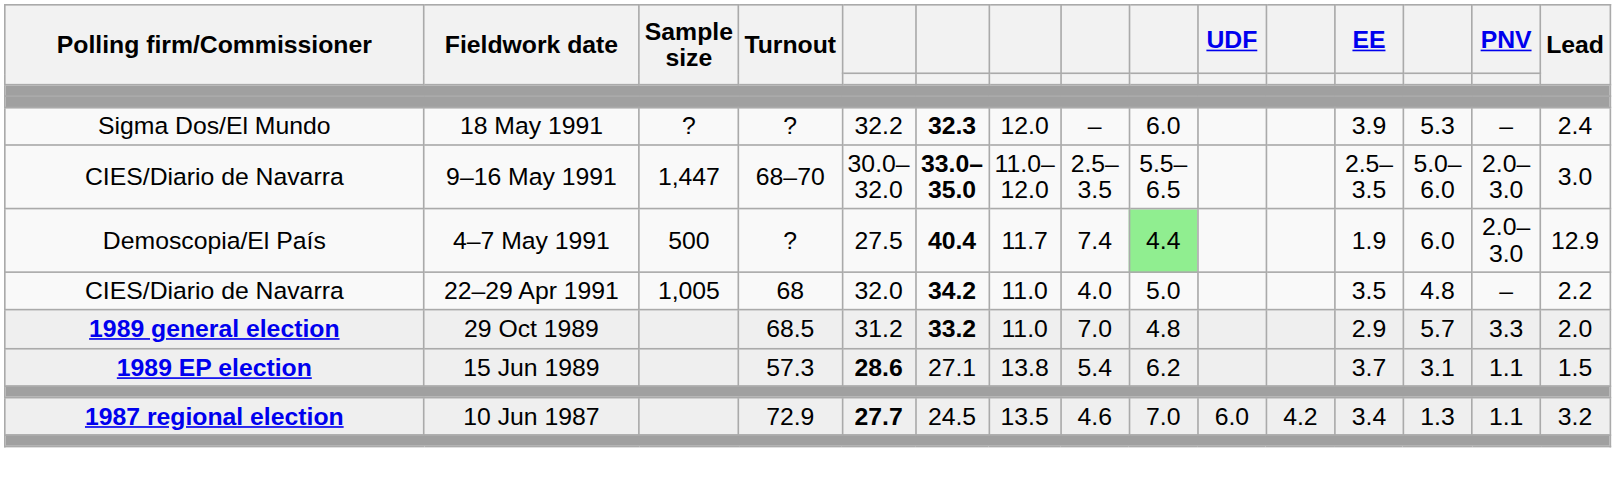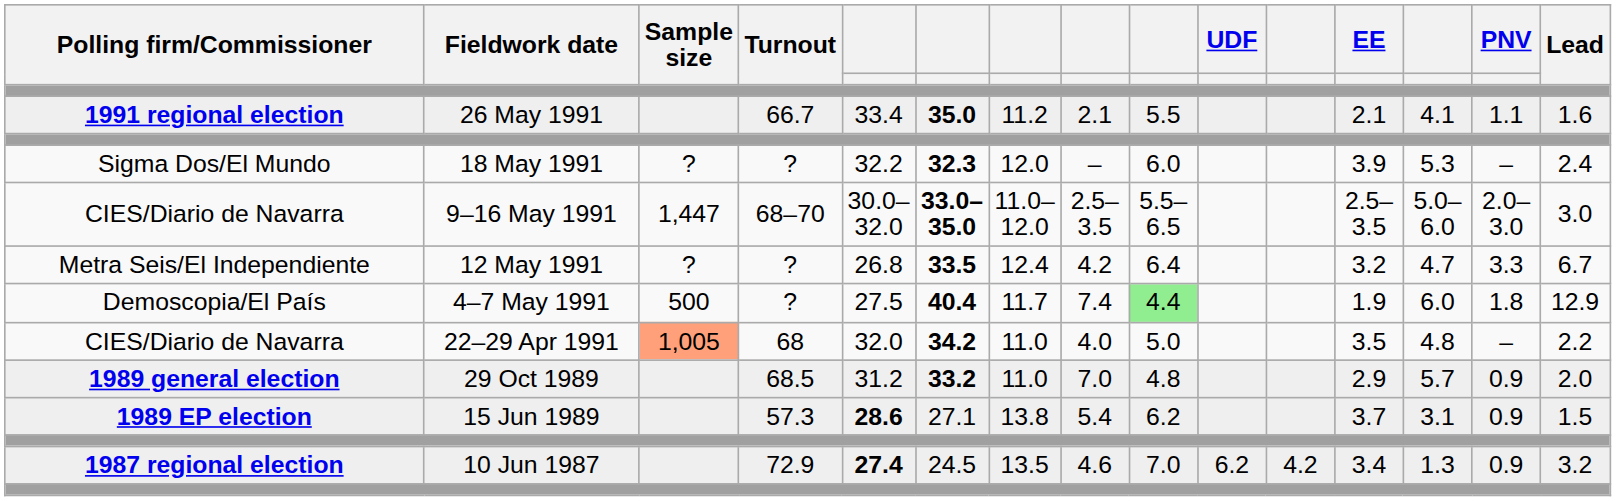+ row: (214, 114)
+ row: (214, 265)
(1506, 240) 2.0– 3.0 -> (1506, 302) 1.8
(689, 291) no background -> (689, 340) lightsalmon background
(1506, 329) 3.3 -> (1506, 378) 0.9
(1506, 366) 1.1 -> (1506, 415) 0.9
(879, 415) 27.7 -> (879, 464) 27.4
(1232, 415) 6.0 -> (1232, 464) 6.2
(1506, 415) 1.1 -> (1506, 464) 0.9
